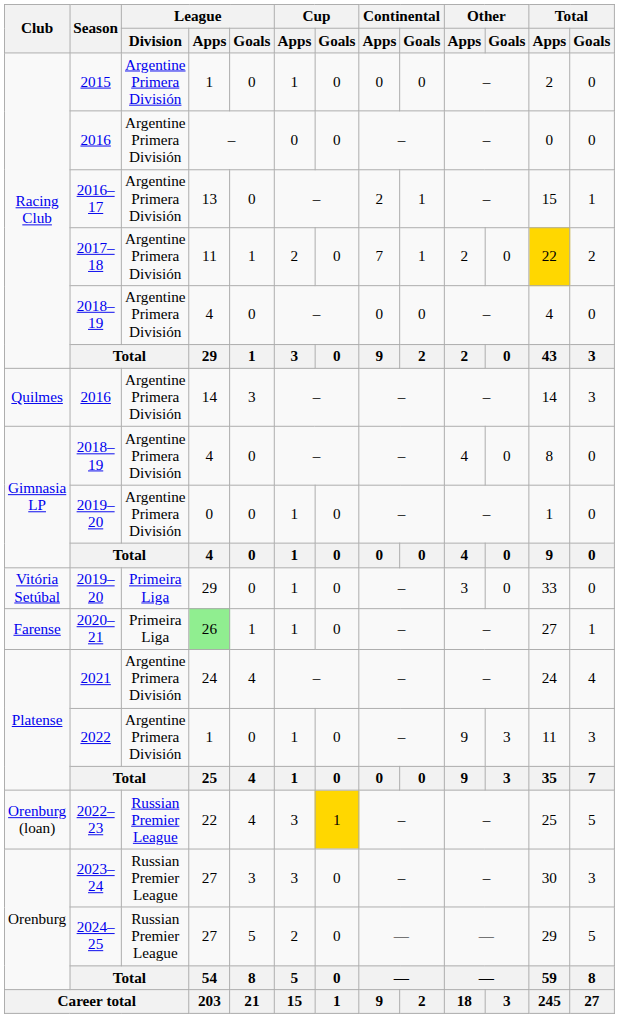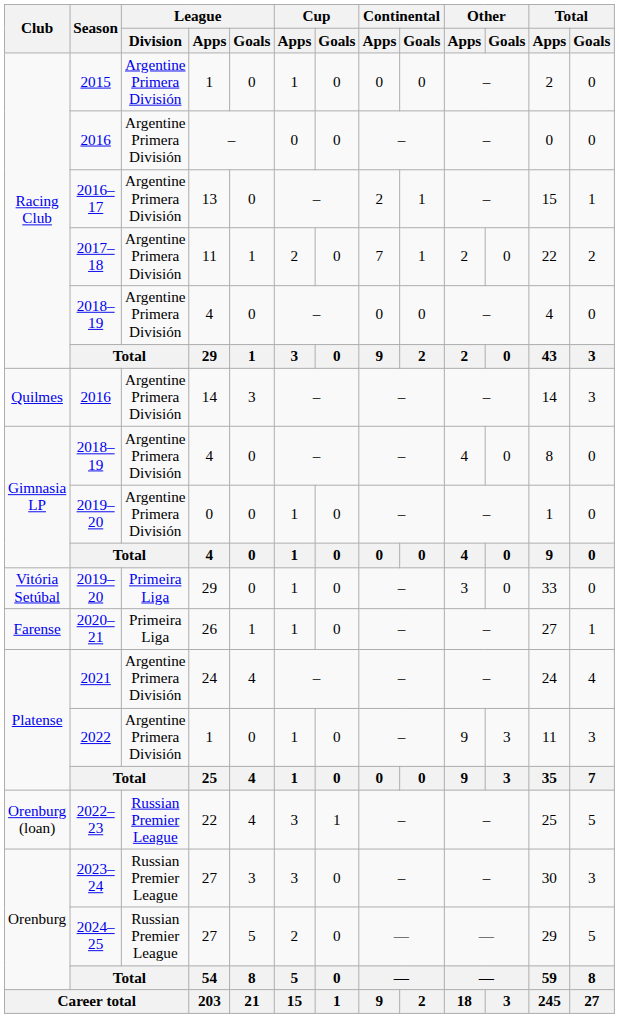(549, 256) gold background -> (549, 256) no background
(209, 629) lightgreen background -> (209, 629) no background
(337, 819) gold background -> (337, 819) no background
